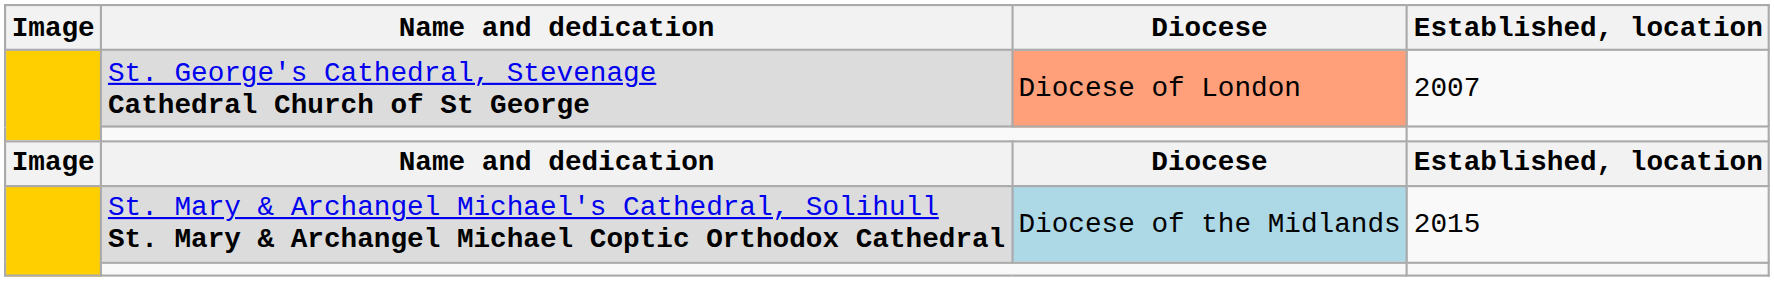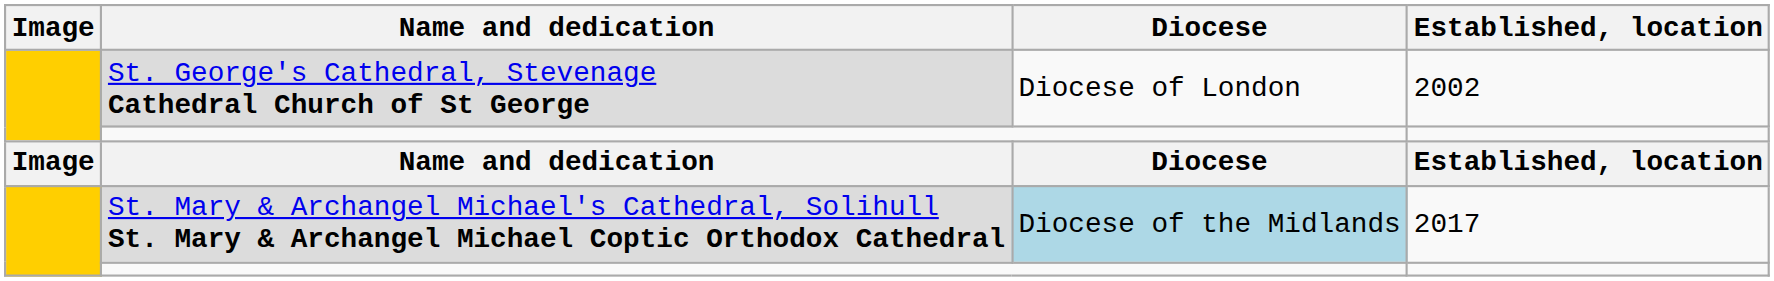(1160, 89) lightsalmon background -> (1160, 89) no background
(1447, 89) 2007 -> (1447, 89) 2002
(1447, 224) 2015 -> (1447, 224) 2017
